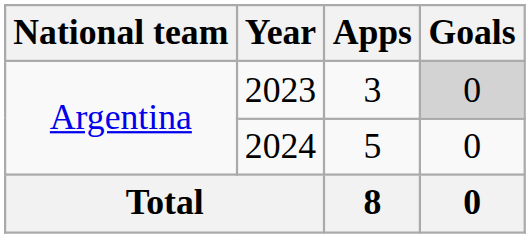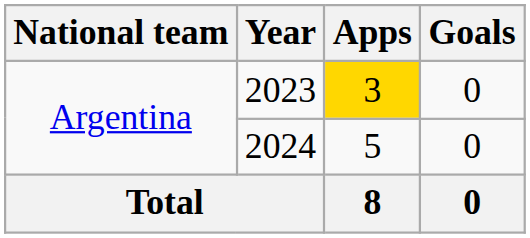(372, 89) no background -> (372, 89) gold background
(472, 89) lightgrey background -> (472, 89) no background
